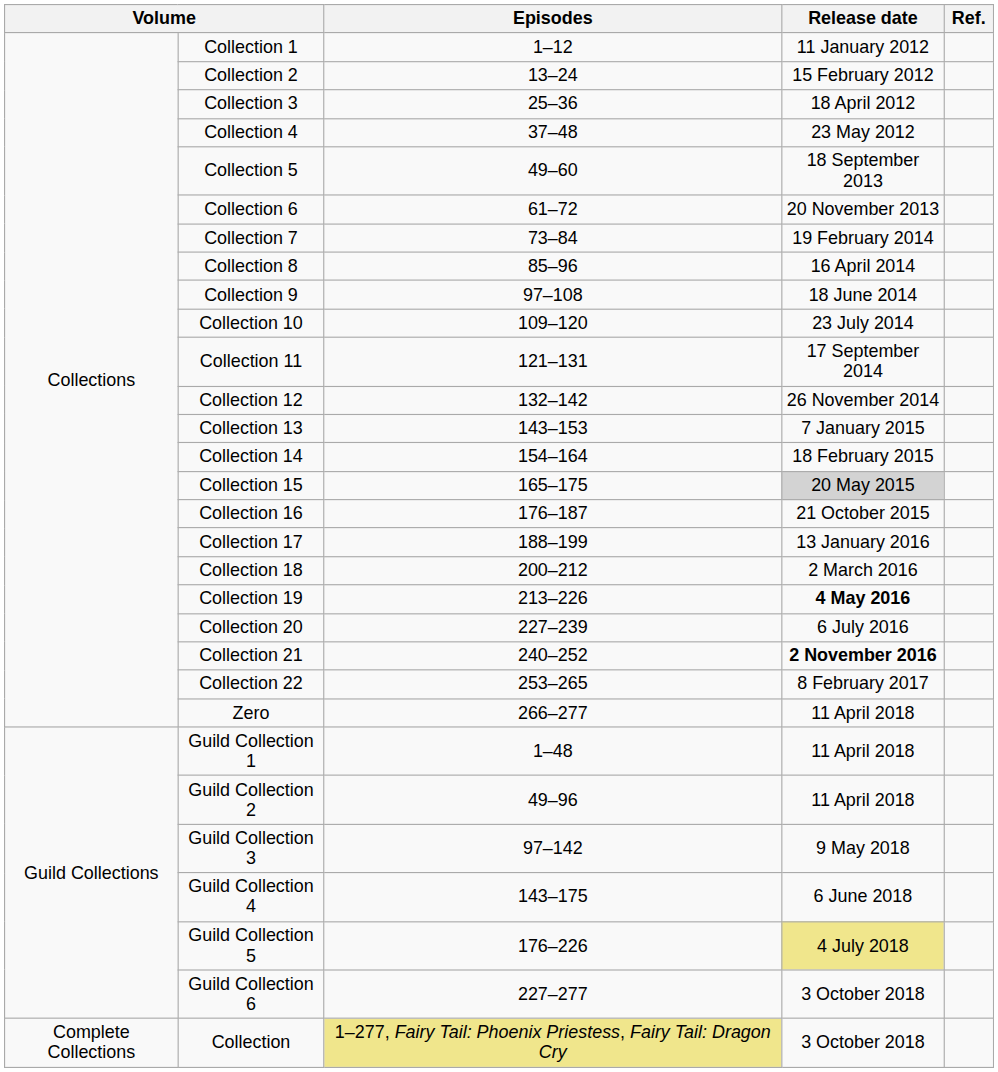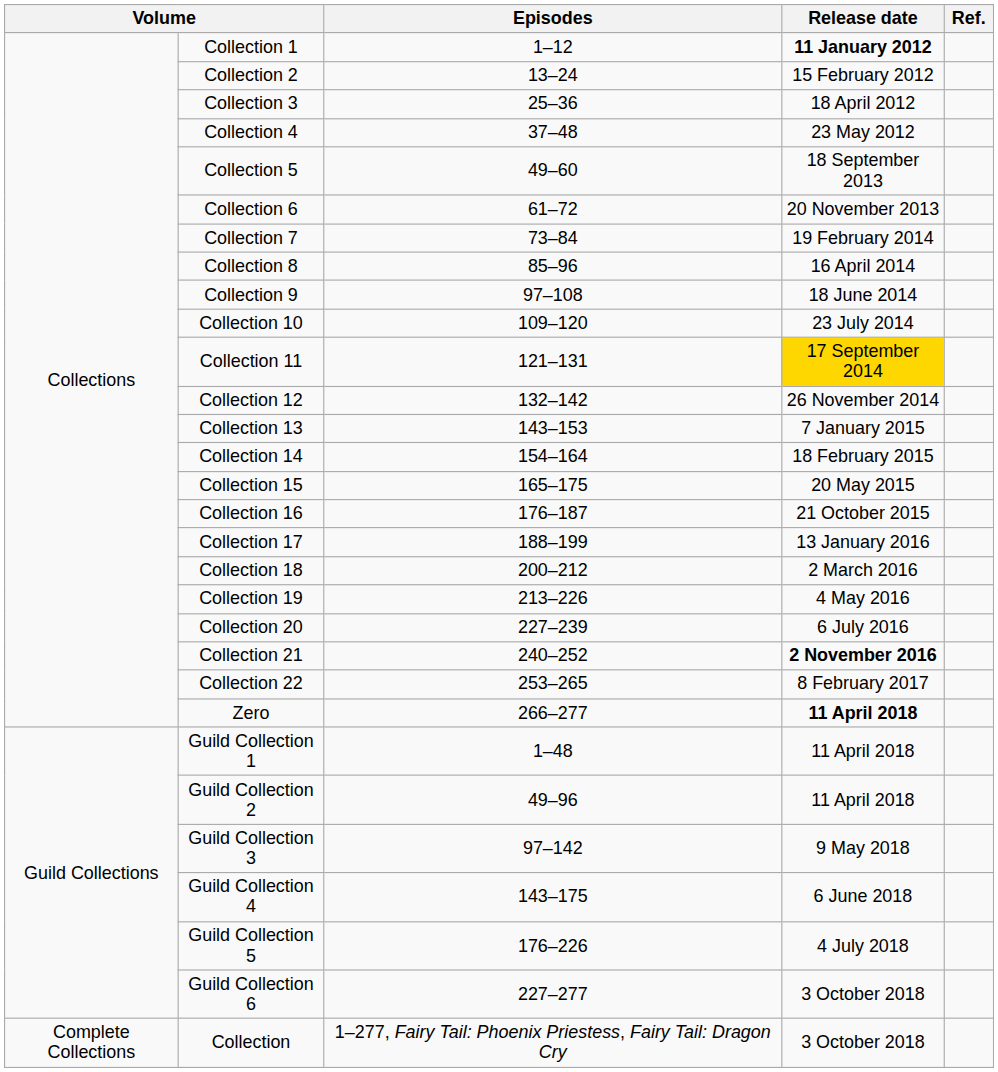(863, 47) normal -> (863, 47) bold
(863, 361) no background -> (863, 361) gold background
(863, 485) lightgrey background -> (863, 485) no background
(863, 599) bold -> (863, 599) normal
(863, 712) normal -> (863, 712) bold
(863, 945) khaki background -> (863, 945) no background
(553, 1042) khaki background -> (553, 1042) no background
